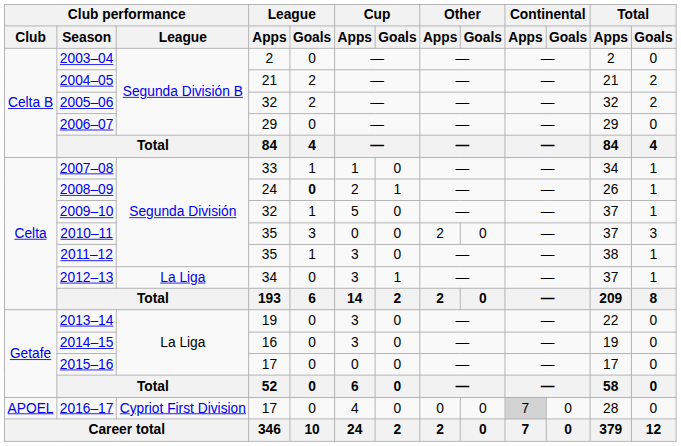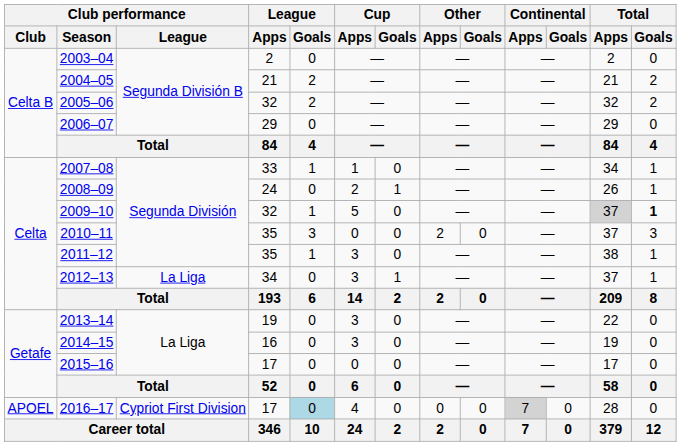(312, 189) bold -> (312, 189) normal
(611, 211) no background -> (611, 211) lightgrey background
(653, 211) normal -> (653, 211) bold
(312, 408) no background -> (312, 408) lightblue background
